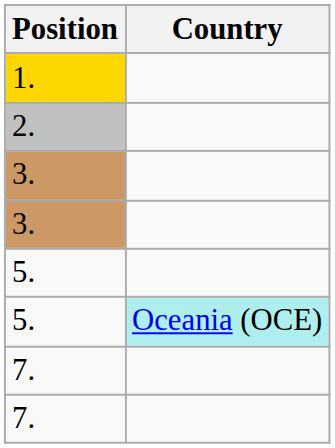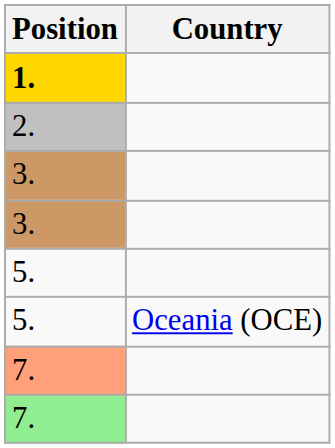(24, 77) normal -> (24, 77) bold
(227, 321) paleturquoise background -> (227, 321) no background
(24, 369) no background -> (24, 369) lightsalmon background
(24, 418) no background -> (24, 418) lightgreen background
